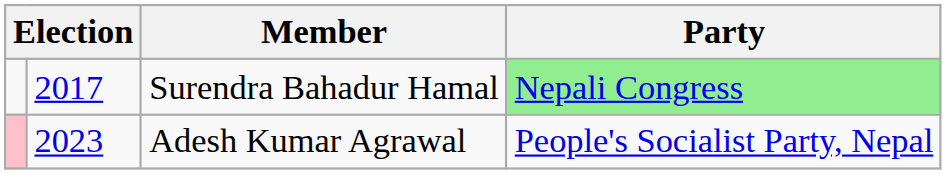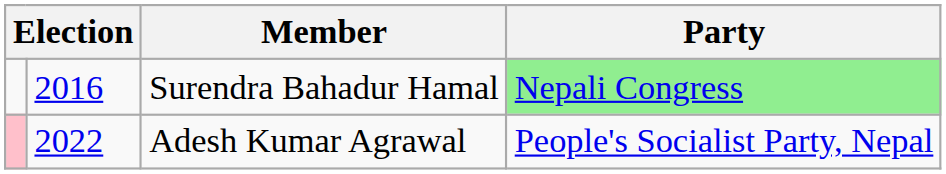(69, 86) 2017 -> (69, 86) 2016
(69, 140) 2023 -> (69, 140) 2022
